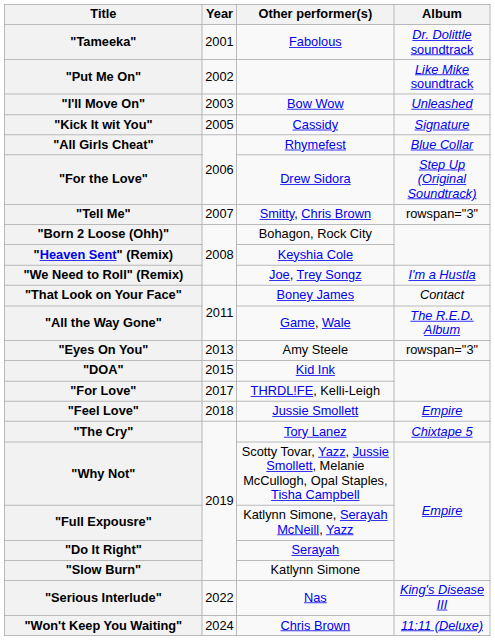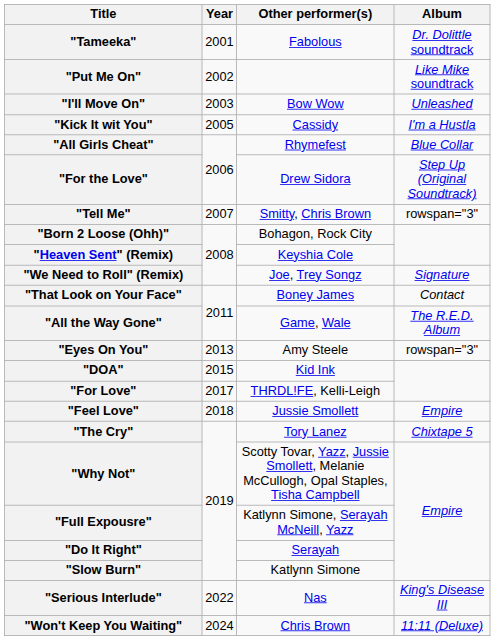(442, 124) Signature -> (442, 124) I'm a Hustla
(442, 275) I'm a Hustla -> (442, 275) Signature
